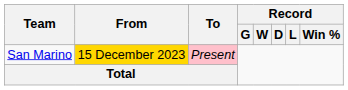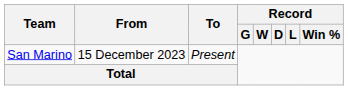(132, 54) gold background -> (132, 54) no background
(213, 54) pink background -> (213, 54) no background
